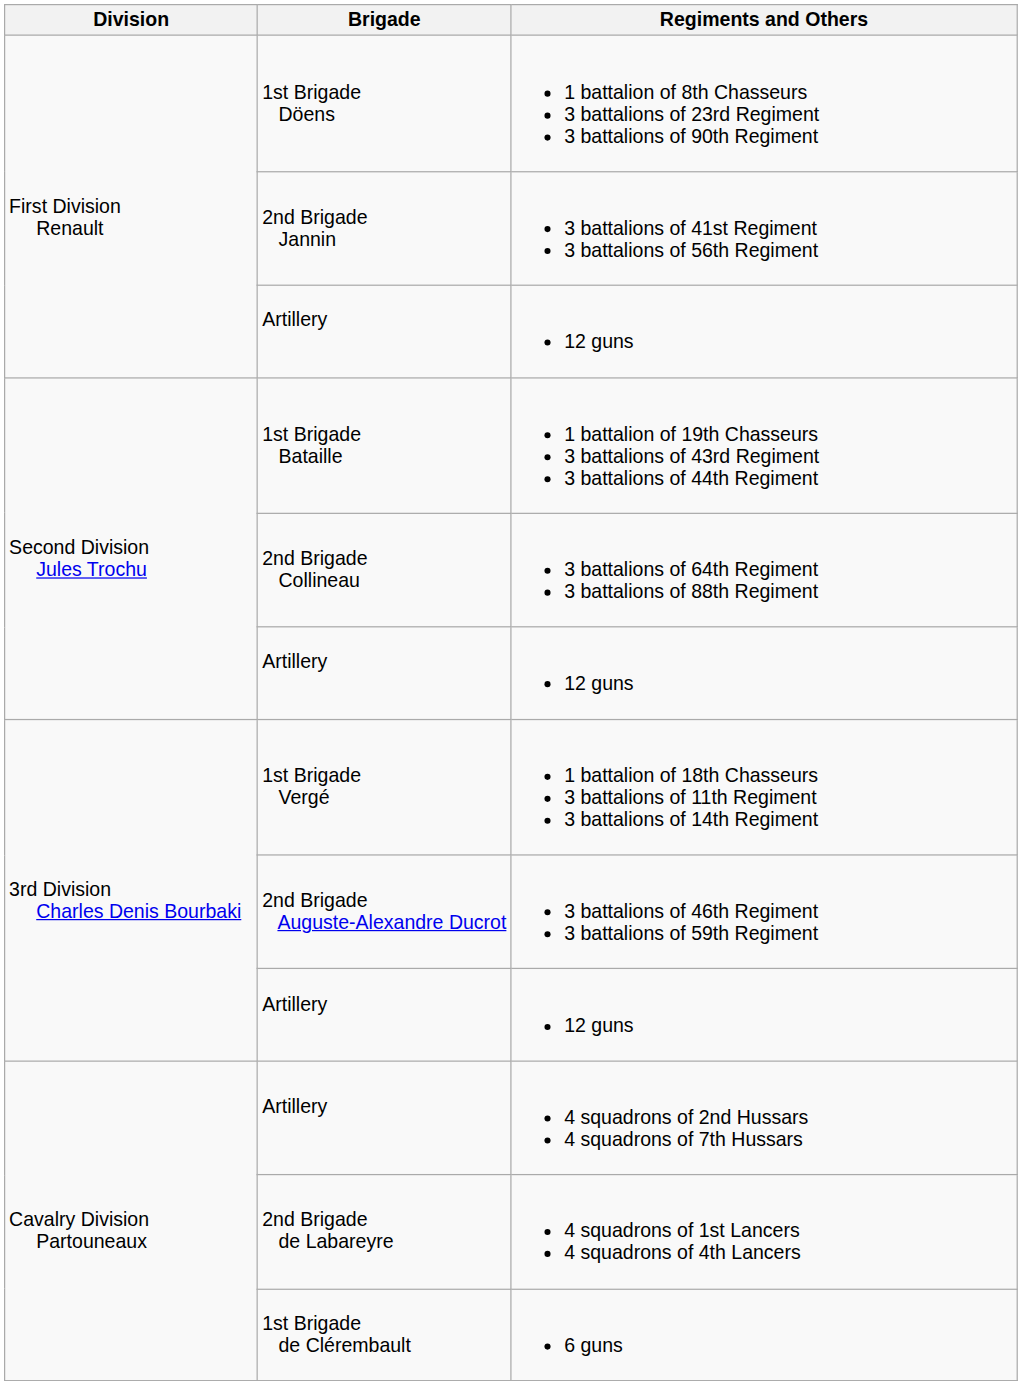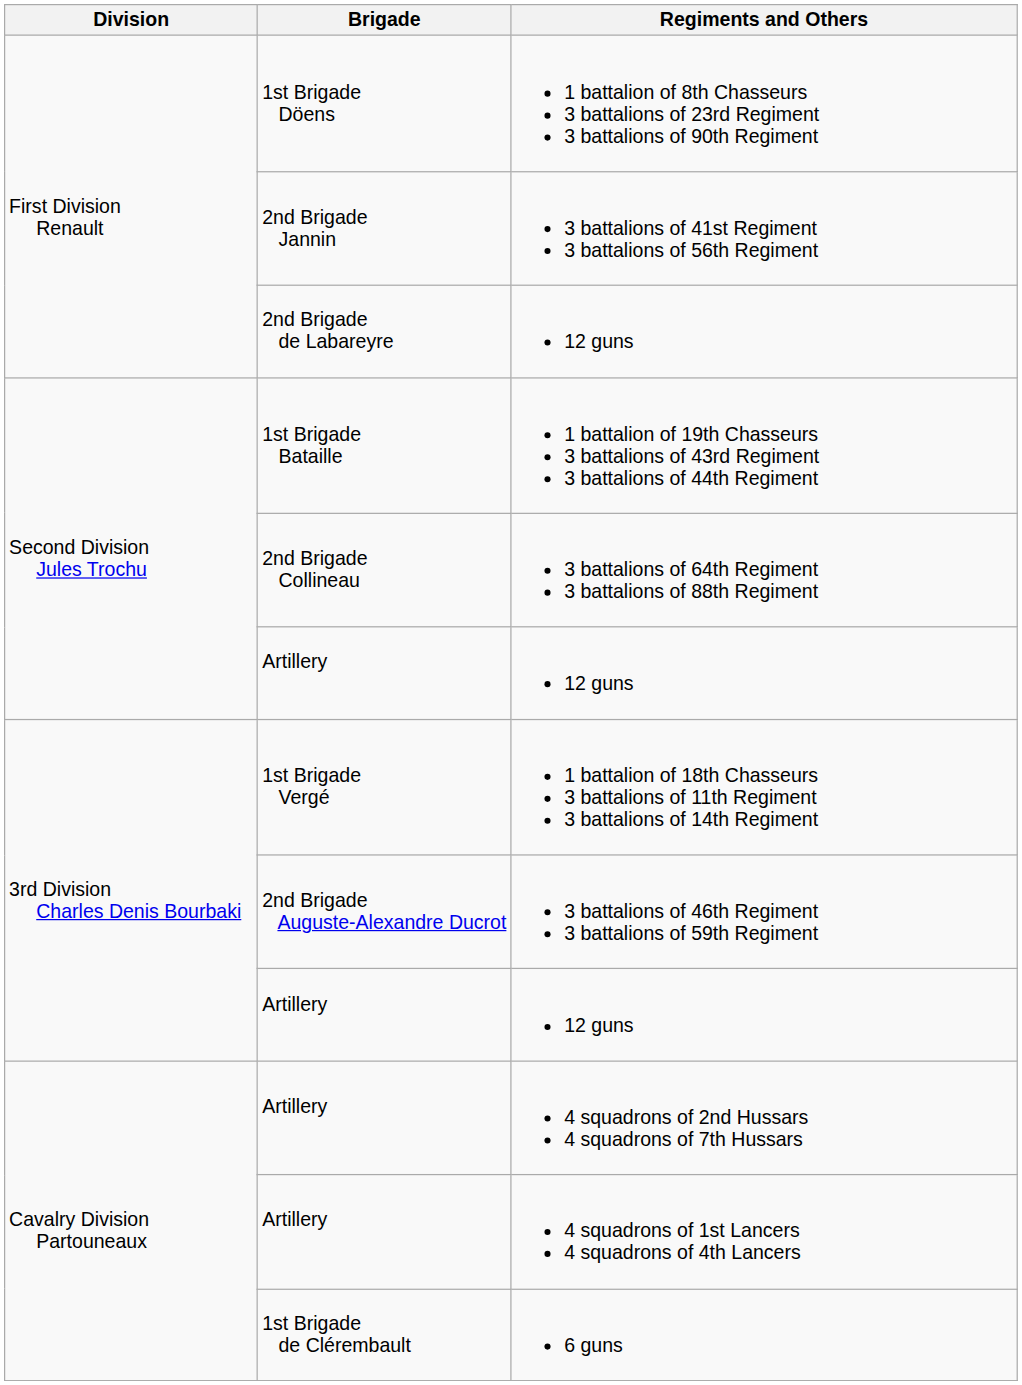(295, 331) Artillery -> (328, 331) 2nd Brigade de Labareyre
(328, 1231) 2nd Brigade de Labareyre -> (295, 1231) Artillery
